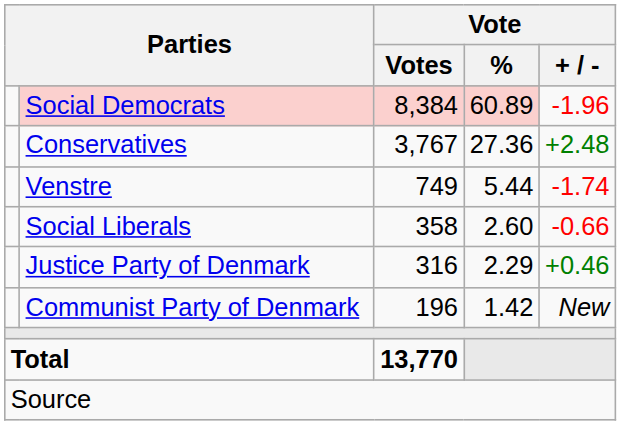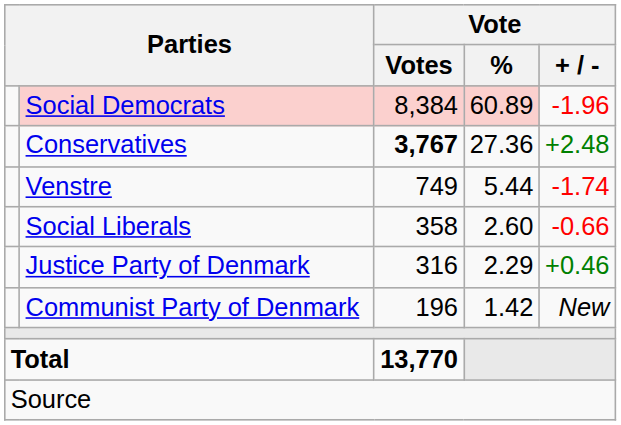(426, 145) normal -> (426, 145) bold
